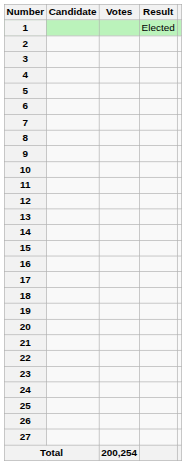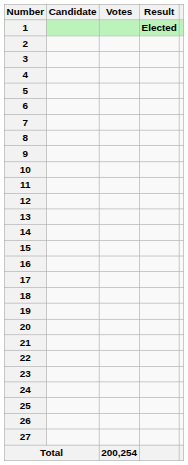(158, 28) normal -> (159, 28) bold
